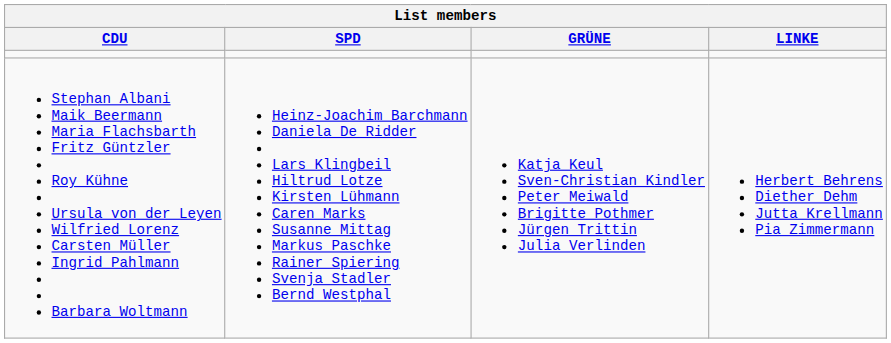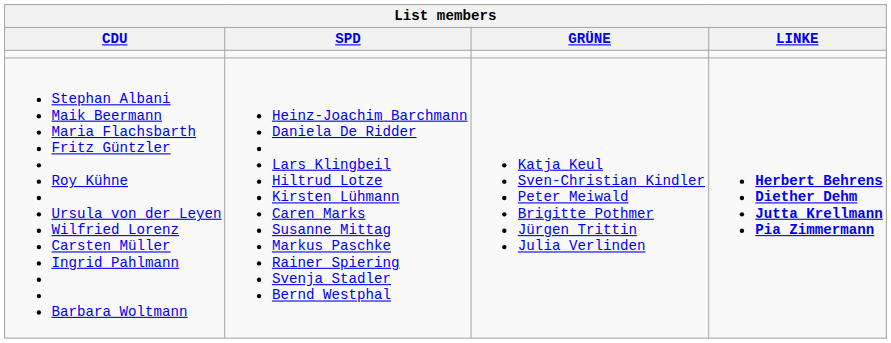(797, 206) normal -> (797, 206) bold
